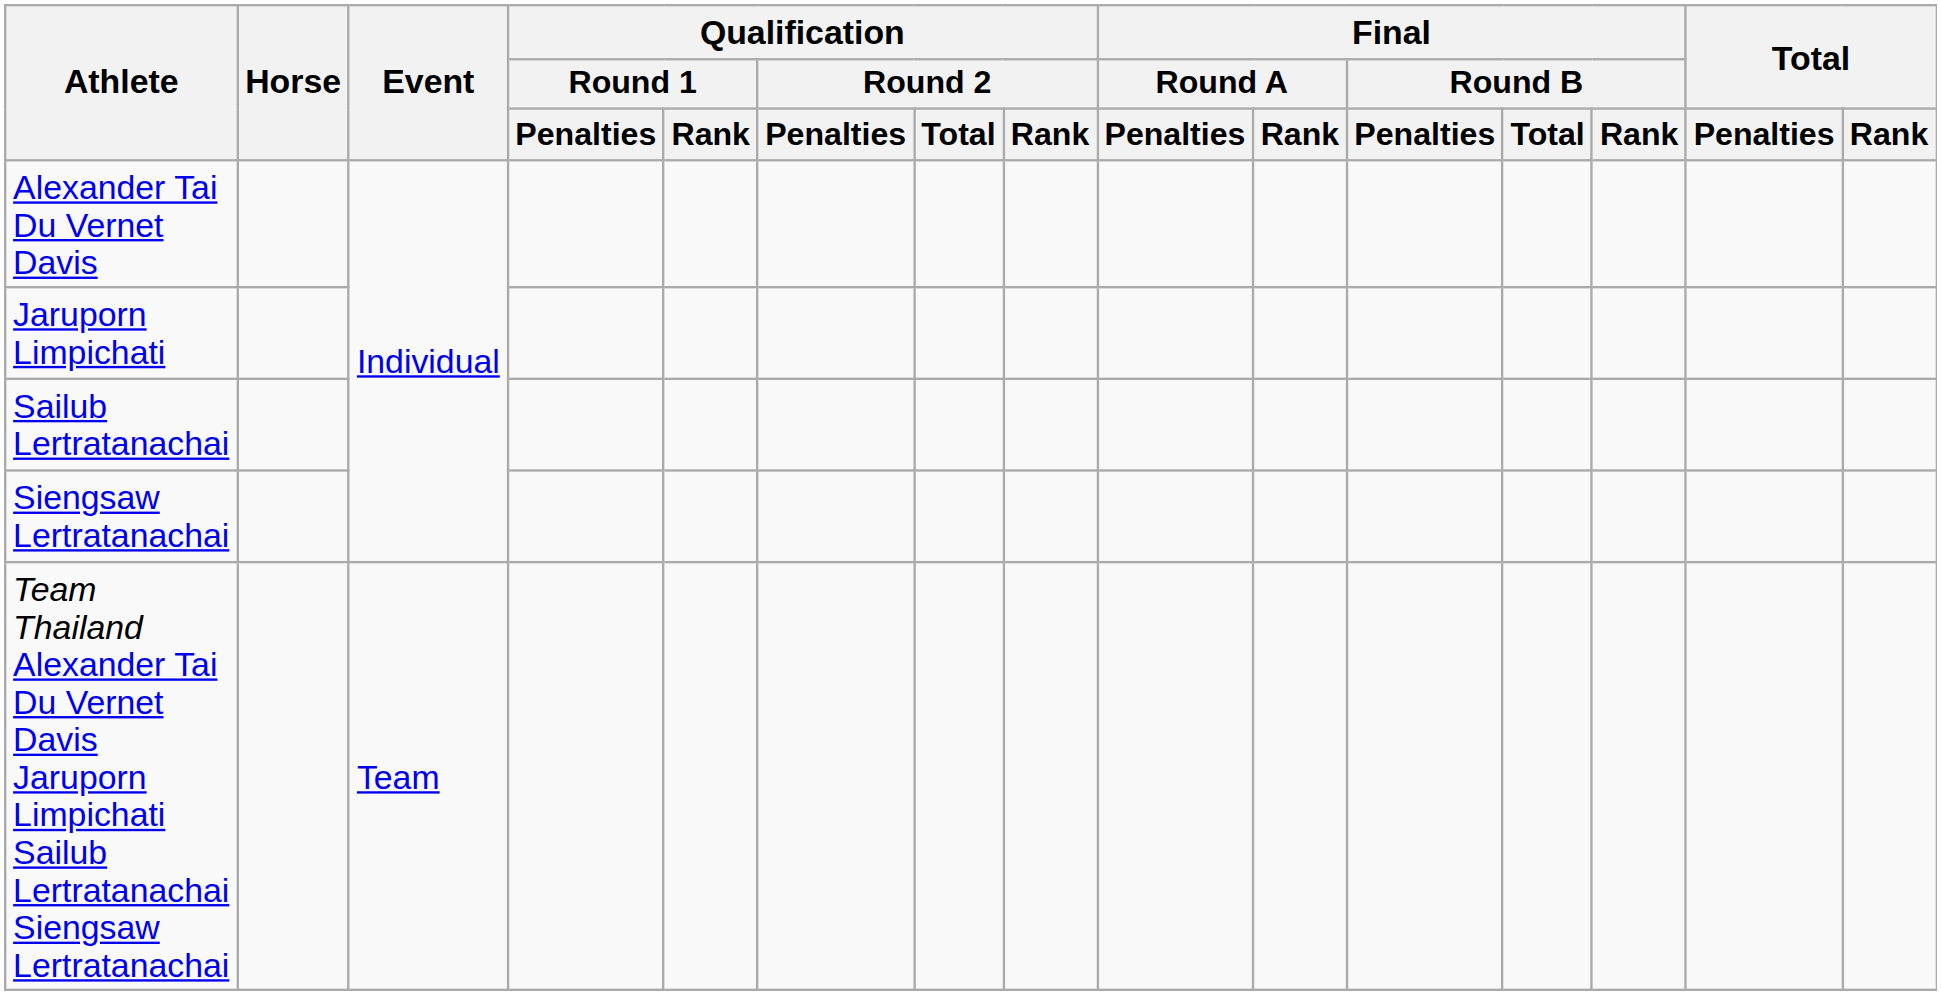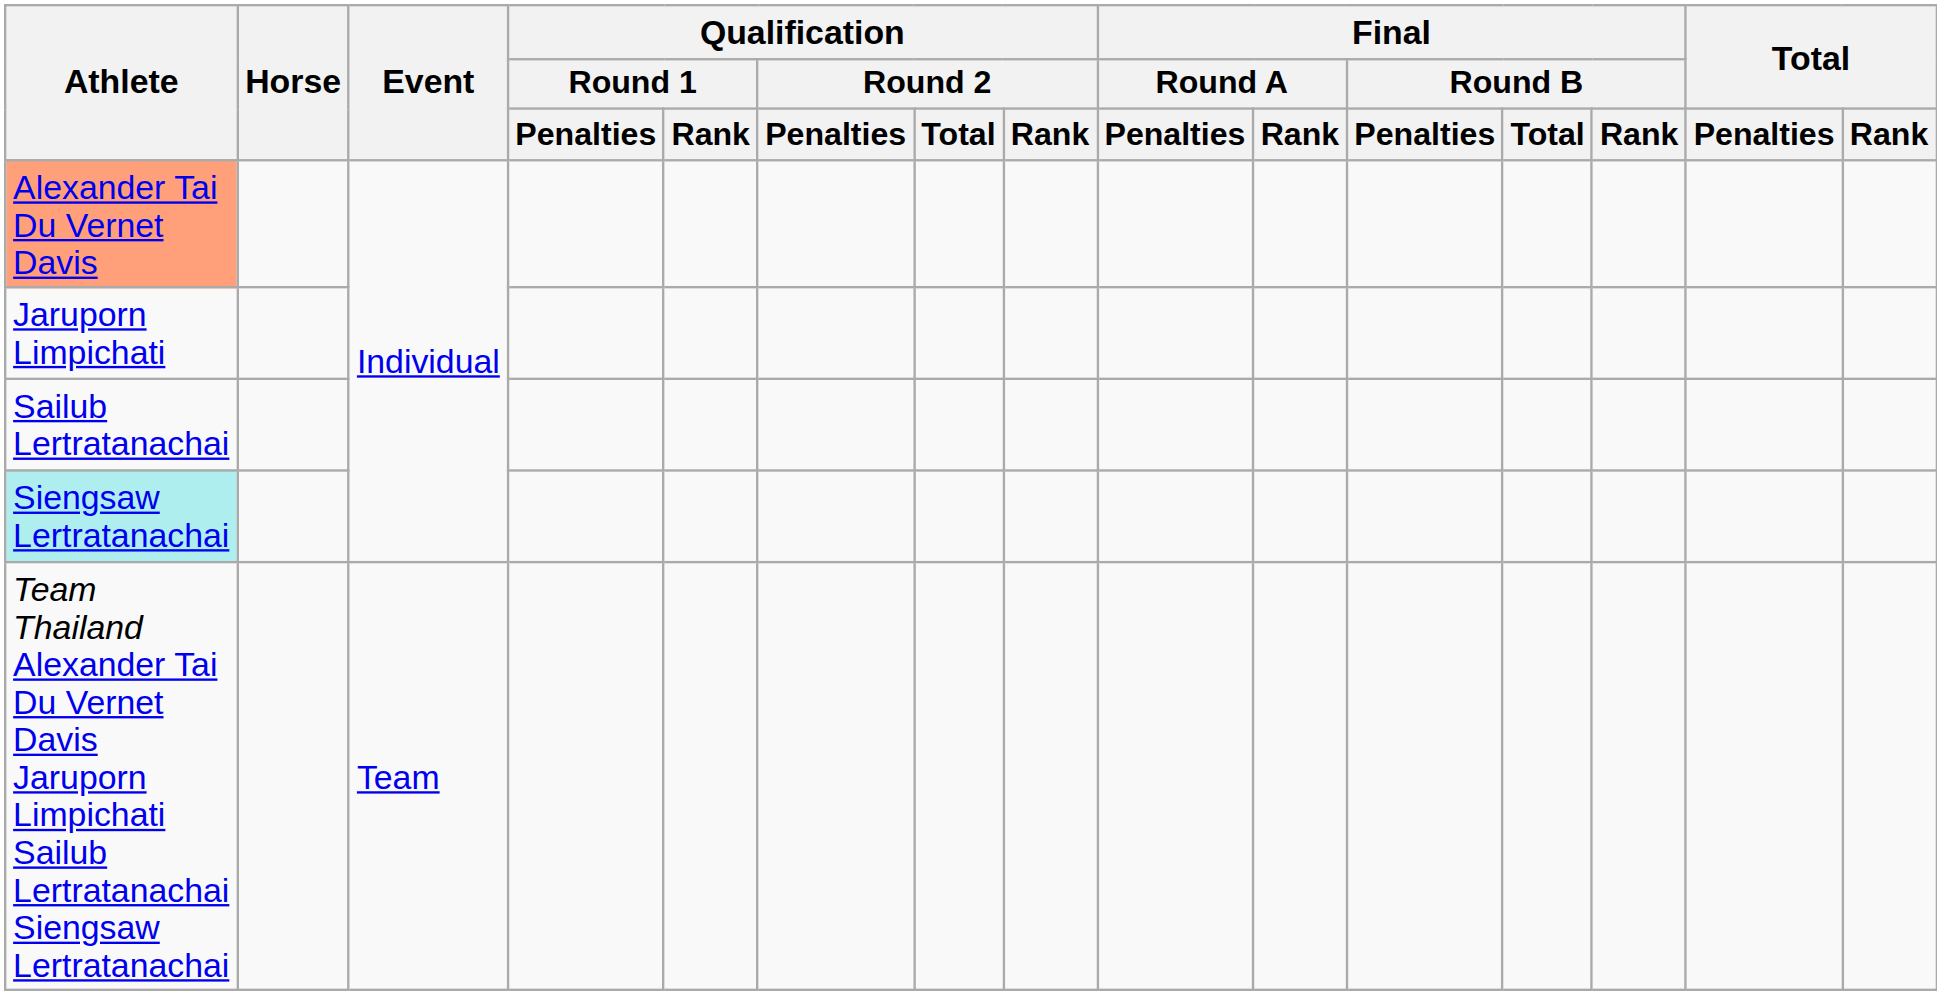(115, 224) no background -> (115, 224) lightsalmon background
(121, 516) no background -> (121, 516) paleturquoise background
